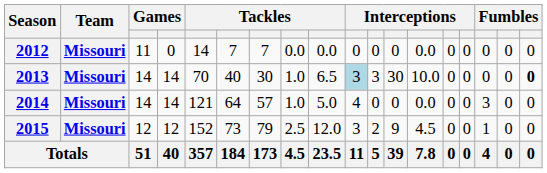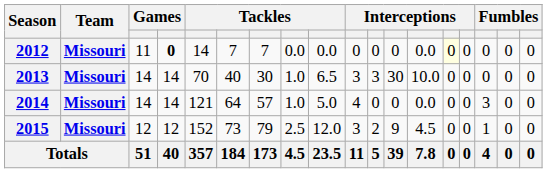(171, 50) normal -> (171, 50) bold
(451, 50) no background -> (451, 50) lightyellow background
(356, 76) lightblue background -> (356, 76) no background
(531, 76) bold -> (531, 76) normal
